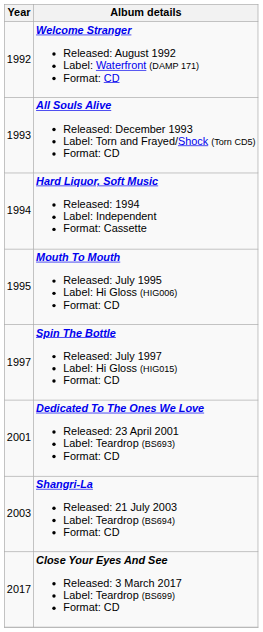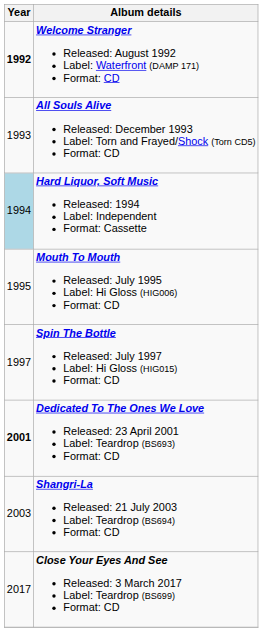(19, 59) normal -> (19, 59) bold
(19, 211) no background -> (19, 211) lightblue background
(19, 438) normal -> (19, 438) bold
